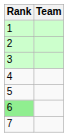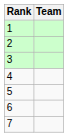(9, 108) lightgreen background -> (9, 108) no background
